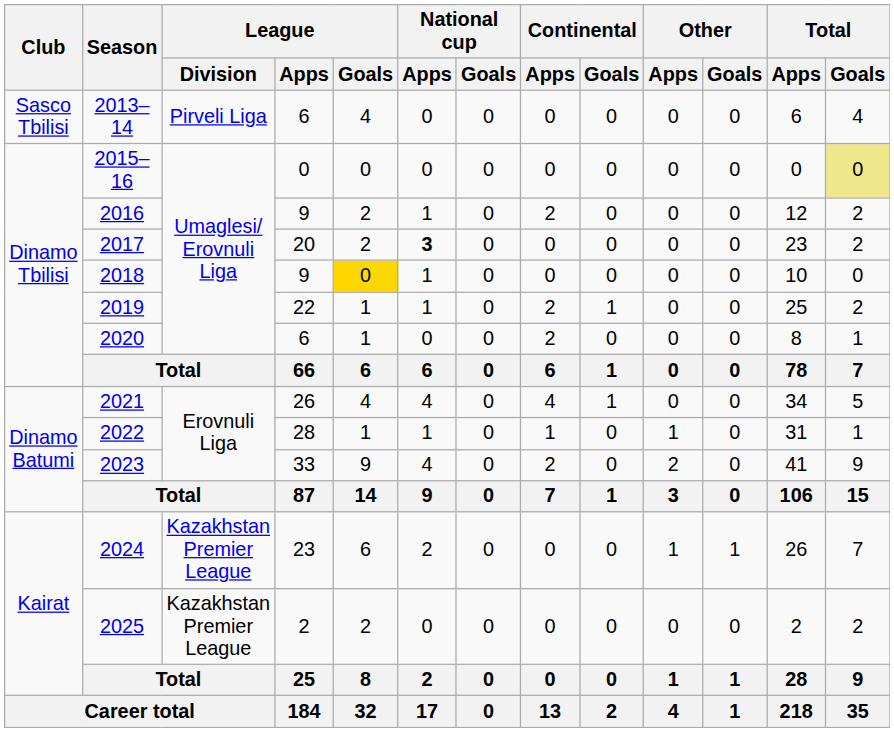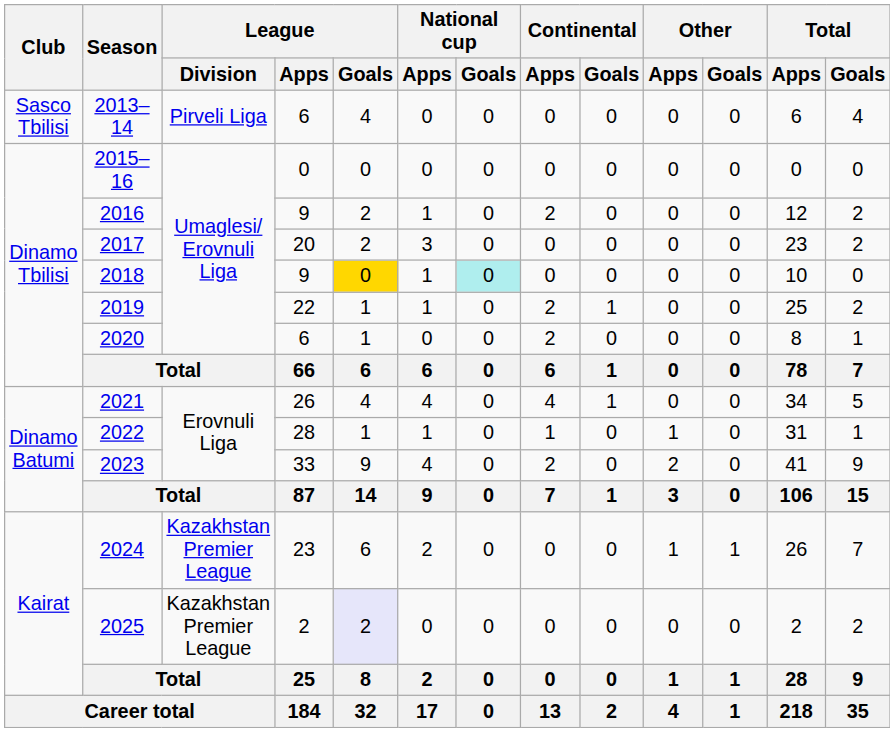(858, 170) khaki background -> (858, 170) no background
(427, 244) bold -> (427, 244) normal
(489, 275) no background -> (489, 275) paleturquoise background
(366, 626) no background -> (366, 626) lavender background
